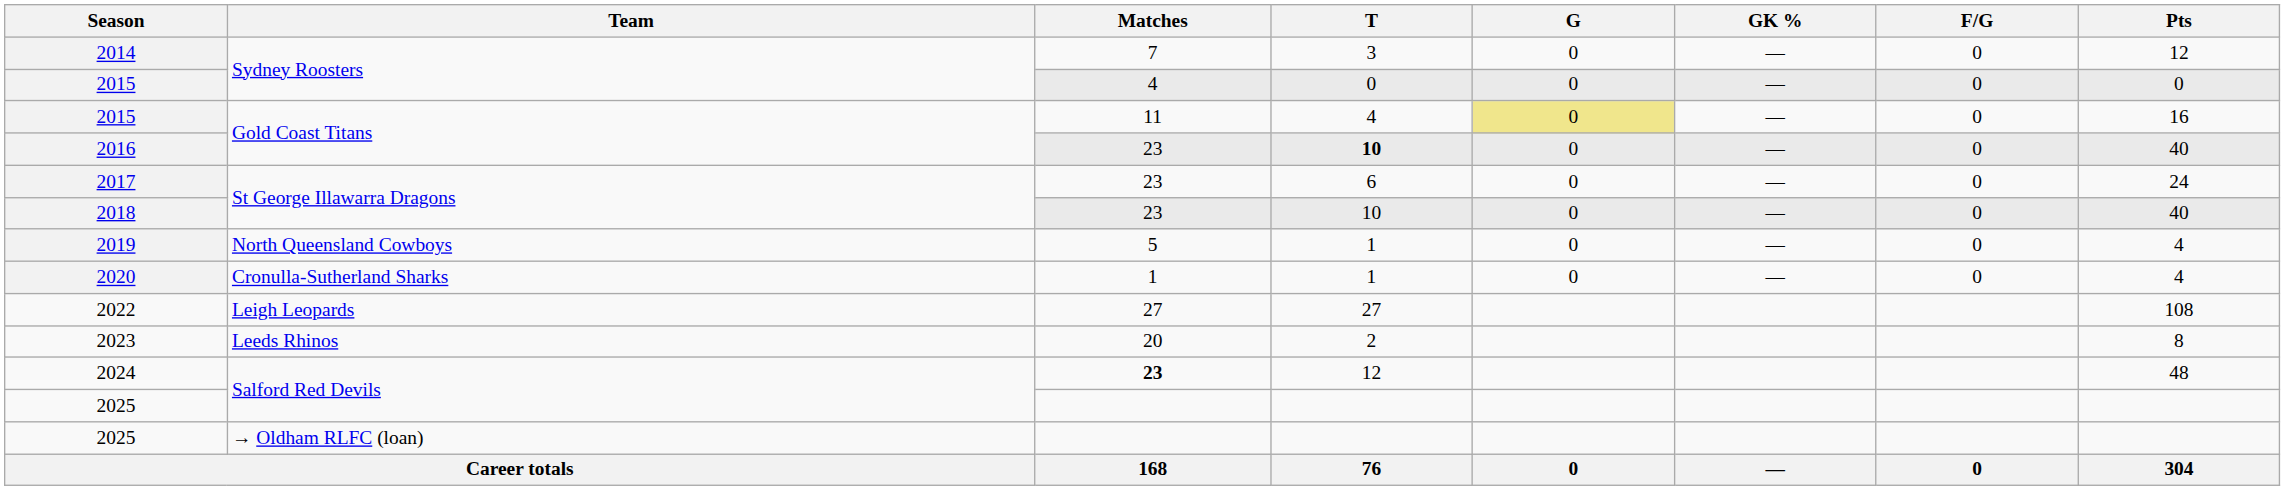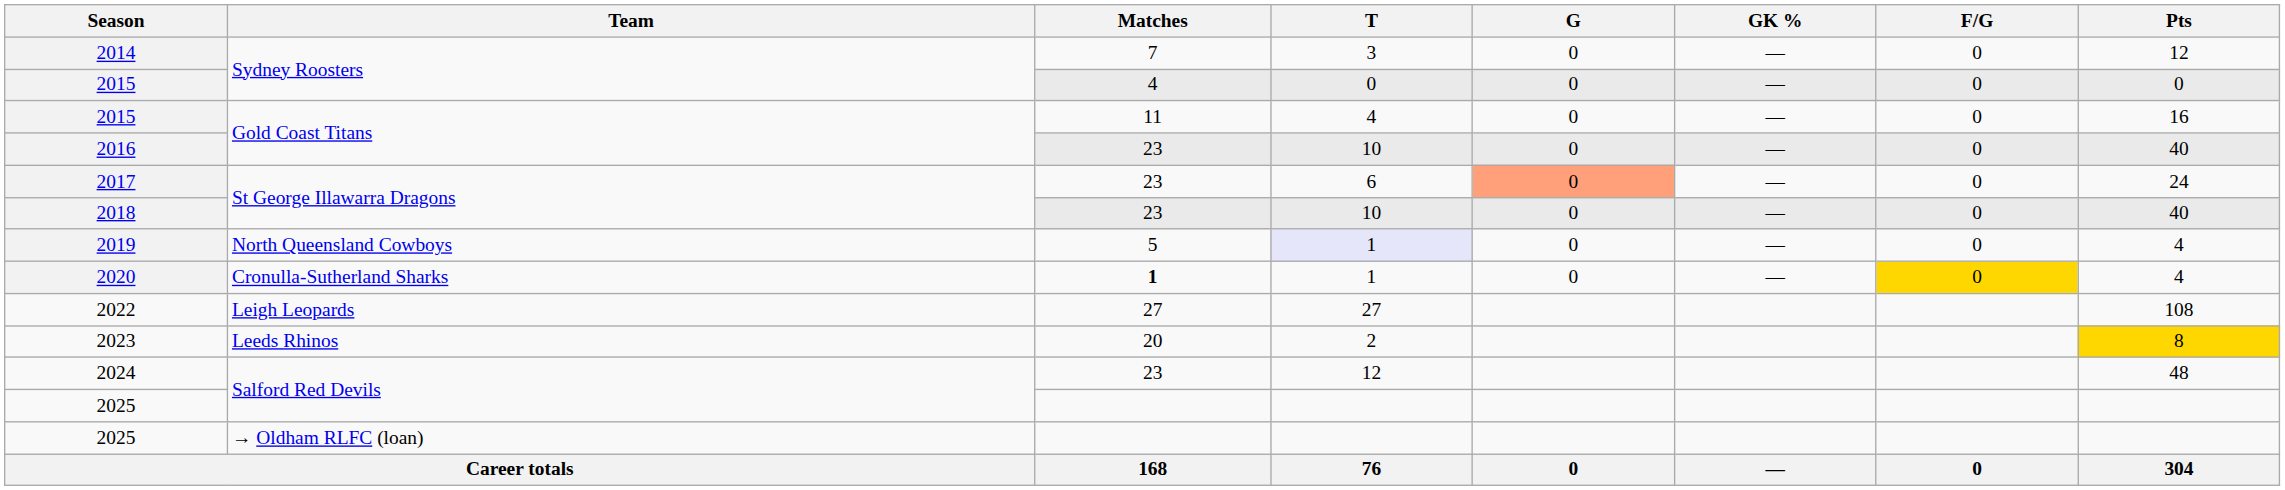(1573, 117) khaki background -> (1573, 117) no background
(1371, 149) bold -> (1371, 149) normal
(1573, 181) no background -> (1573, 181) lightsalmon background
(1371, 245) no background -> (1371, 245) lavender background
(1153, 277) normal -> (1153, 277) bold
(1977, 277) no background -> (1977, 277) gold background
(2179, 341) no background -> (2179, 341) gold background
(1153, 373) bold -> (1153, 373) normal
